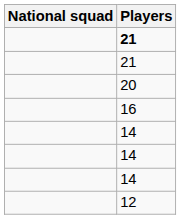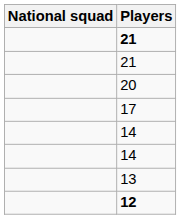(128, 109) 16 -> (128, 109) 17
(128, 179) 14 -> (128, 179) 13
(128, 202) normal -> (128, 202) bold
